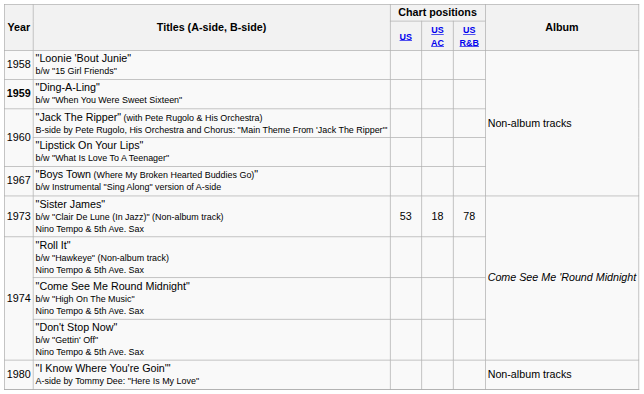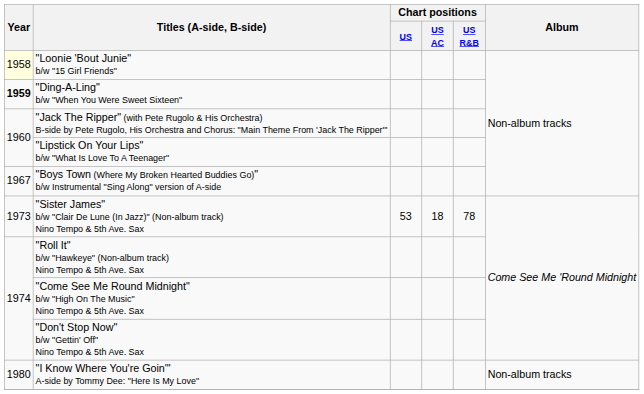(19, 65) no background -> (19, 65) lightyellow background
